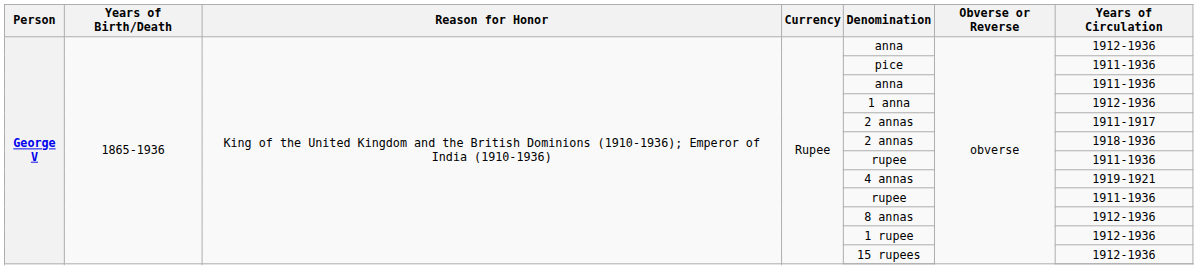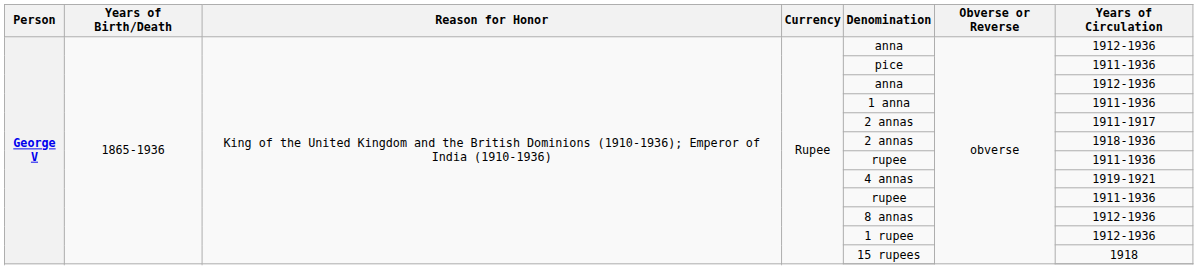(1124, 84) 1911-1936 -> (1124, 84) 1912-1936
(1124, 103) 1912-1936 -> (1124, 103) 1911-1936
(1124, 255) 1912-1936 -> (1124, 255) 1918
